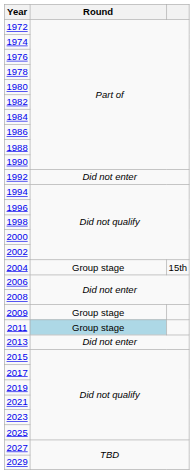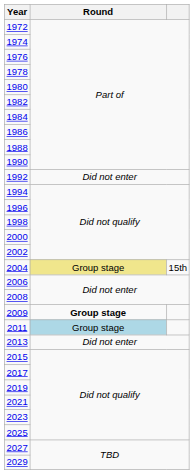(98, 267) no background -> (98, 267) khaki background
(98, 313) normal -> (98, 313) bold
